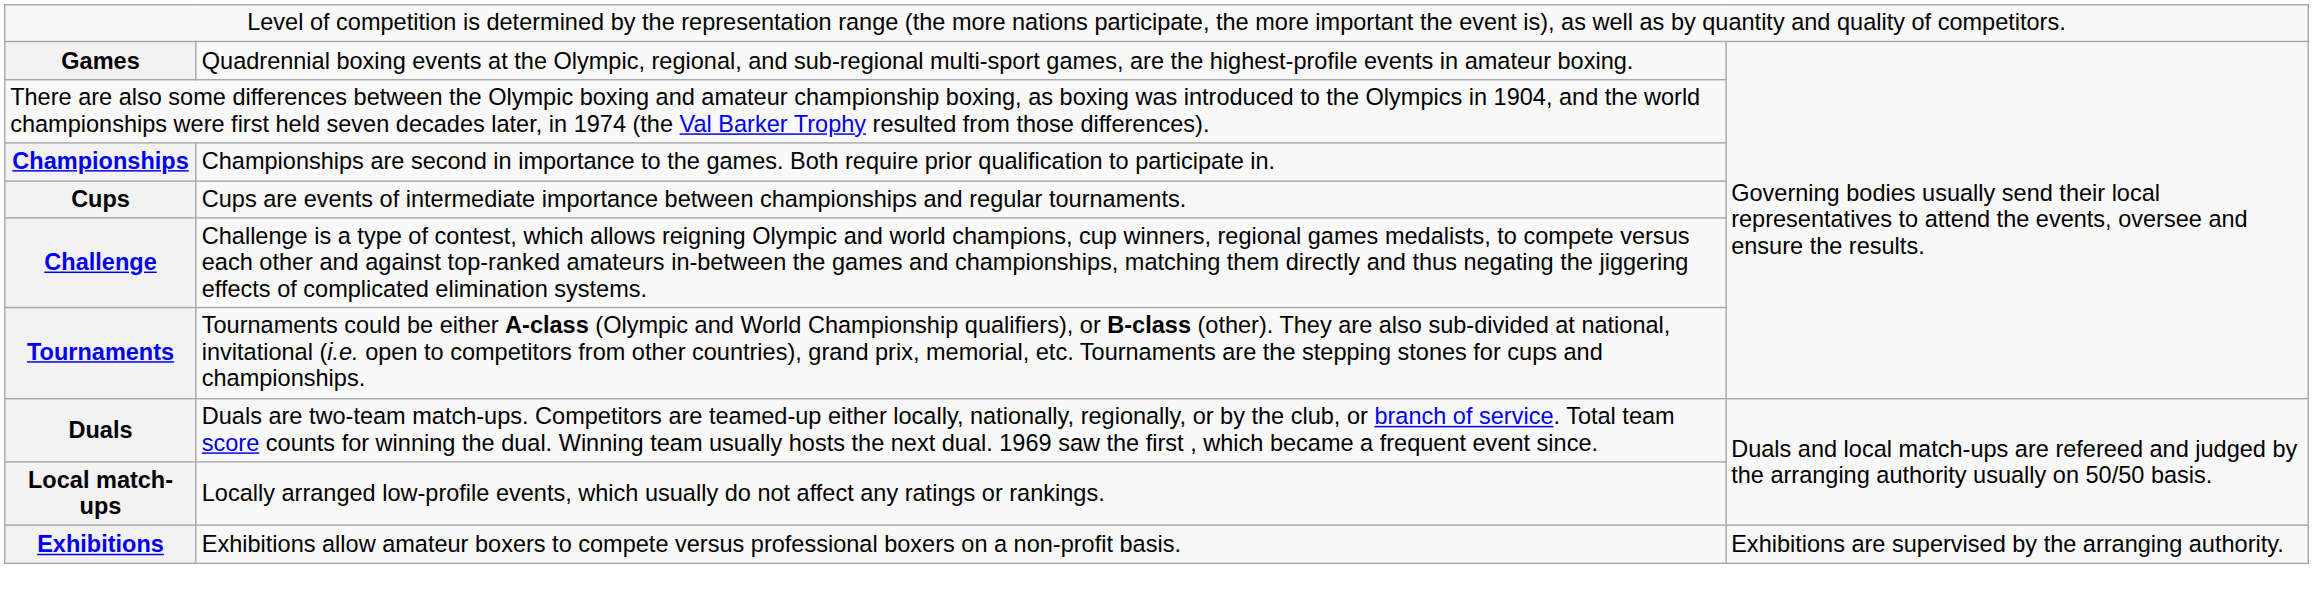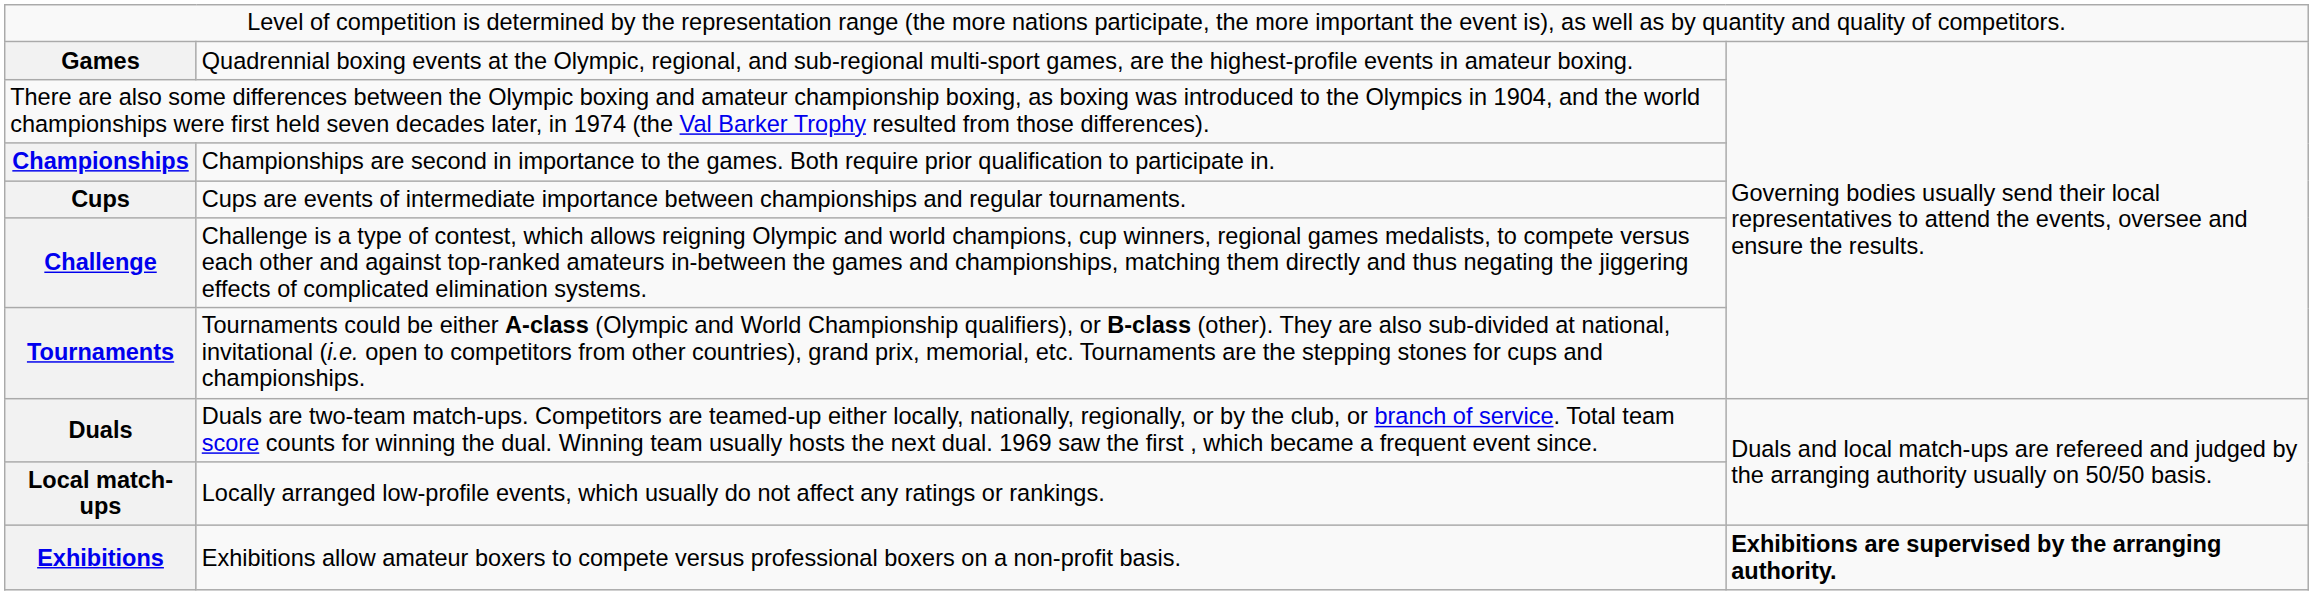(2007, 544) normal -> (1976, 557) bold
